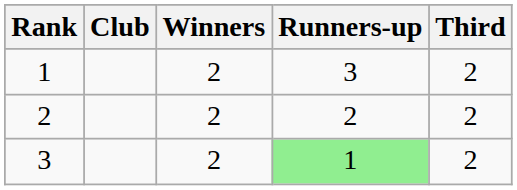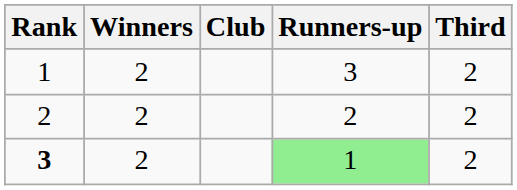columns swapped: (120, 26) <-> (214, 26)
(44, 160) normal -> (44, 160) bold
